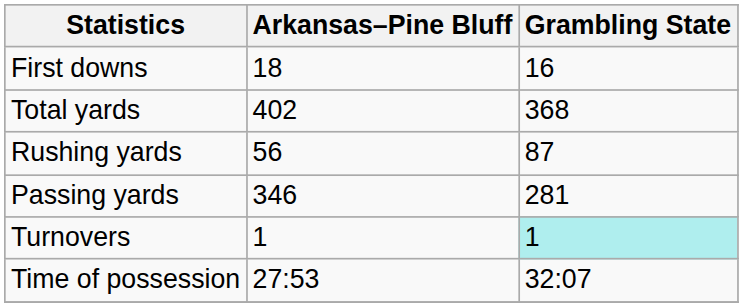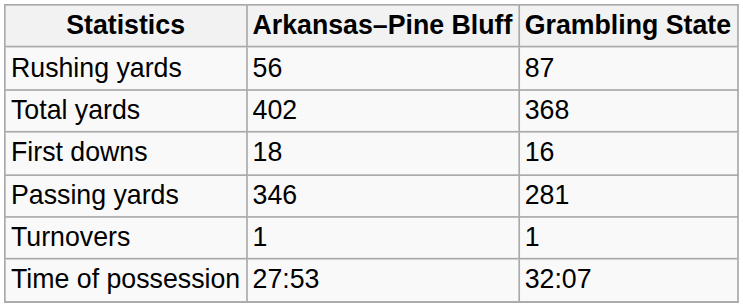rows swapped: (79, 68) <-> (96, 152)
(532, 237) paleturquoise background -> (532, 237) no background
